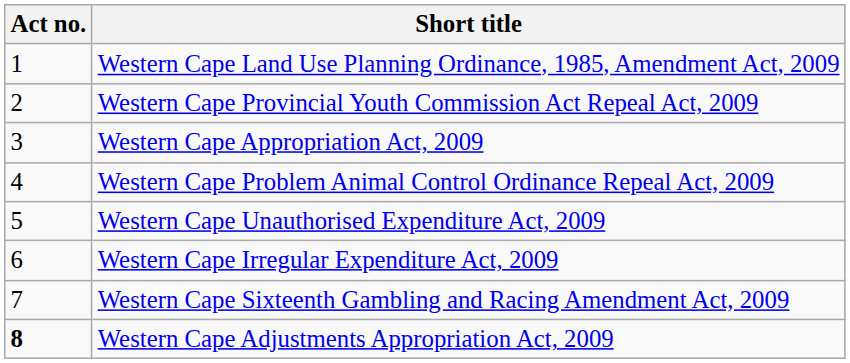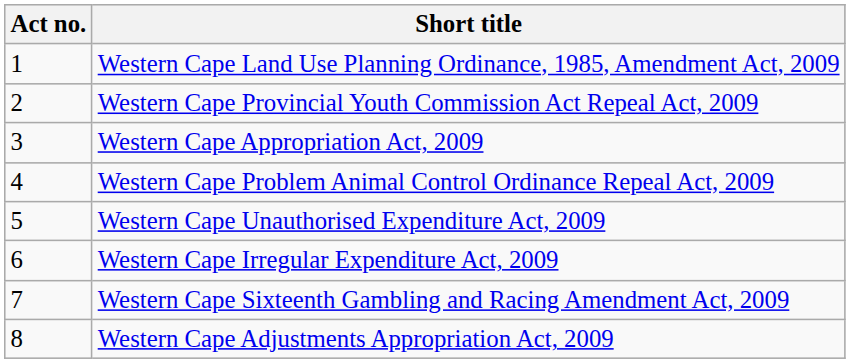(17, 338) bold -> (17, 338) normal
